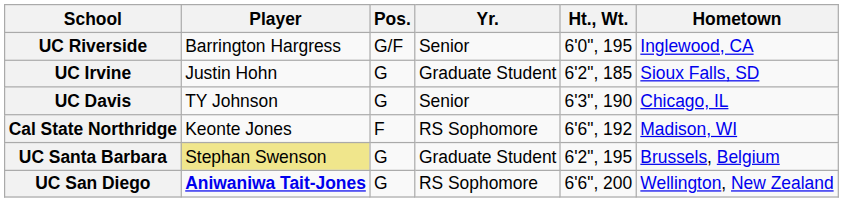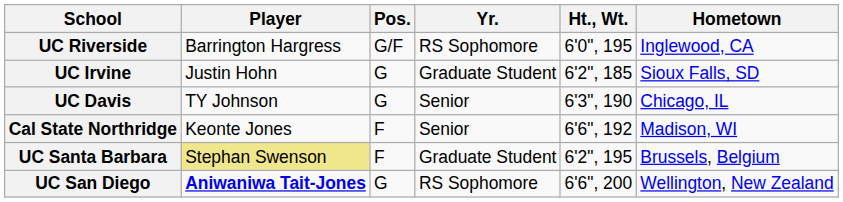(444, 46) Senior -> (478, 46) RS Sophomore
(478, 129) RS Sophomore -> (444, 129) Senior
(381, 156) G -> (379, 156) F
